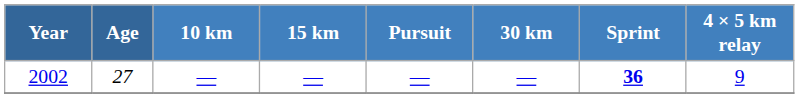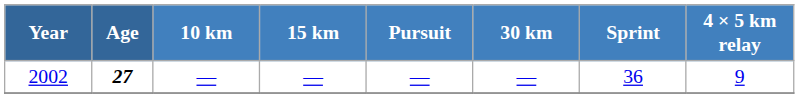(122, 76) normal -> (122, 76) bold
(633, 76) bold -> (633, 76) normal
